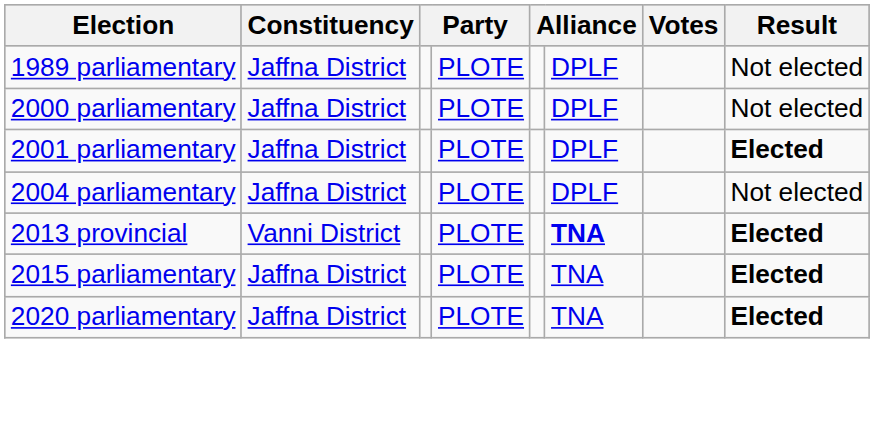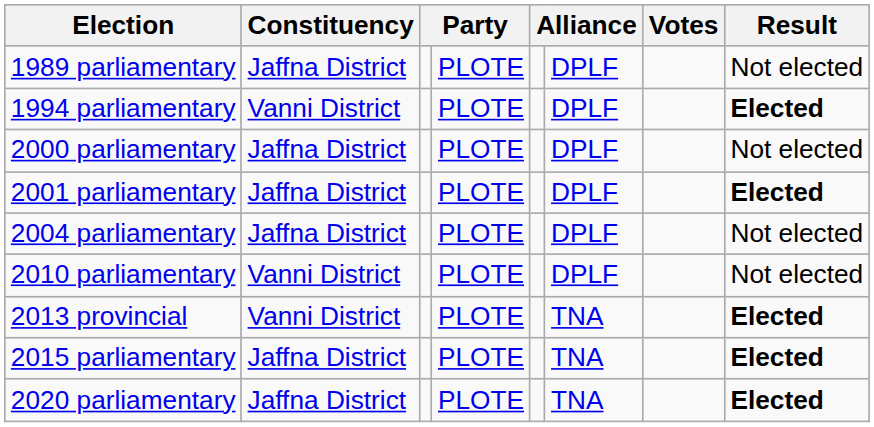+ row: (123, 108)
+ row: (123, 274)
(578, 233) bold -> (577, 316) normal
